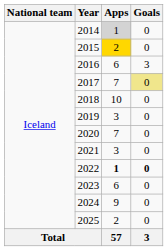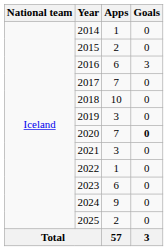(116, 30) lightgrey background -> (116, 30) no background
(116, 47) gold background -> (116, 47) no background
(147, 82) khaki background -> (147, 82) no background
(147, 133) normal -> (147, 133) bold
(116, 168) bold -> (116, 168) normal
(147, 168) bold -> (147, 168) normal
